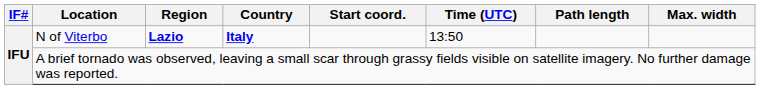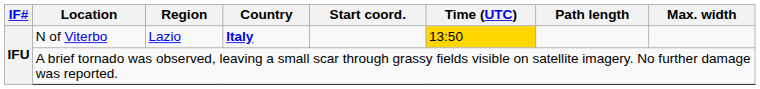(166, 36) bold -> (165, 36) normal
(446, 36) no background -> (446, 36) gold background
